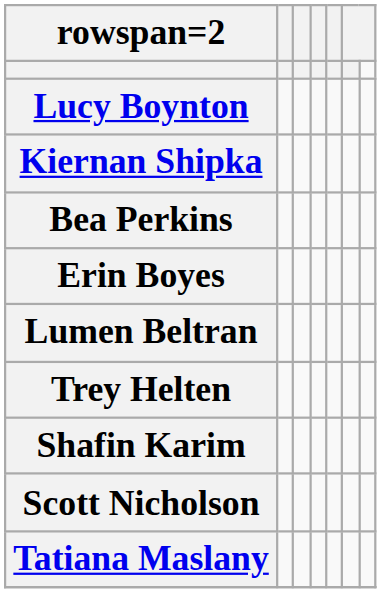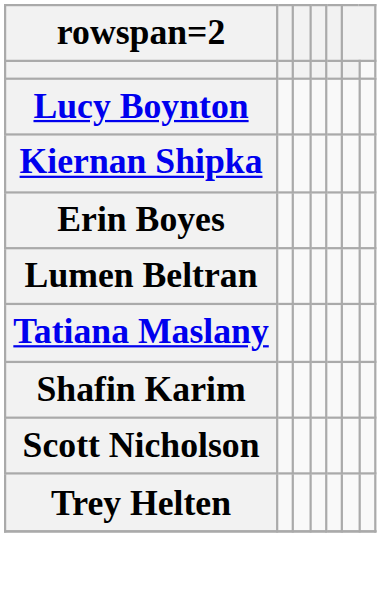- row: (141, 218)
rows swapped: (141, 388) <-> (141, 558)
